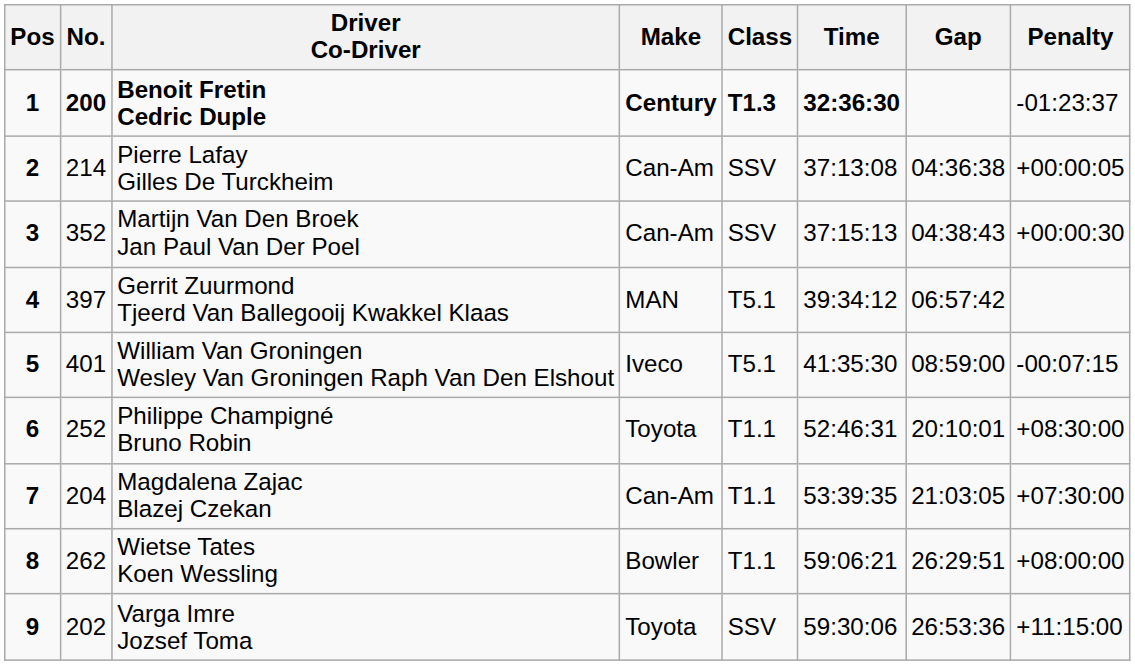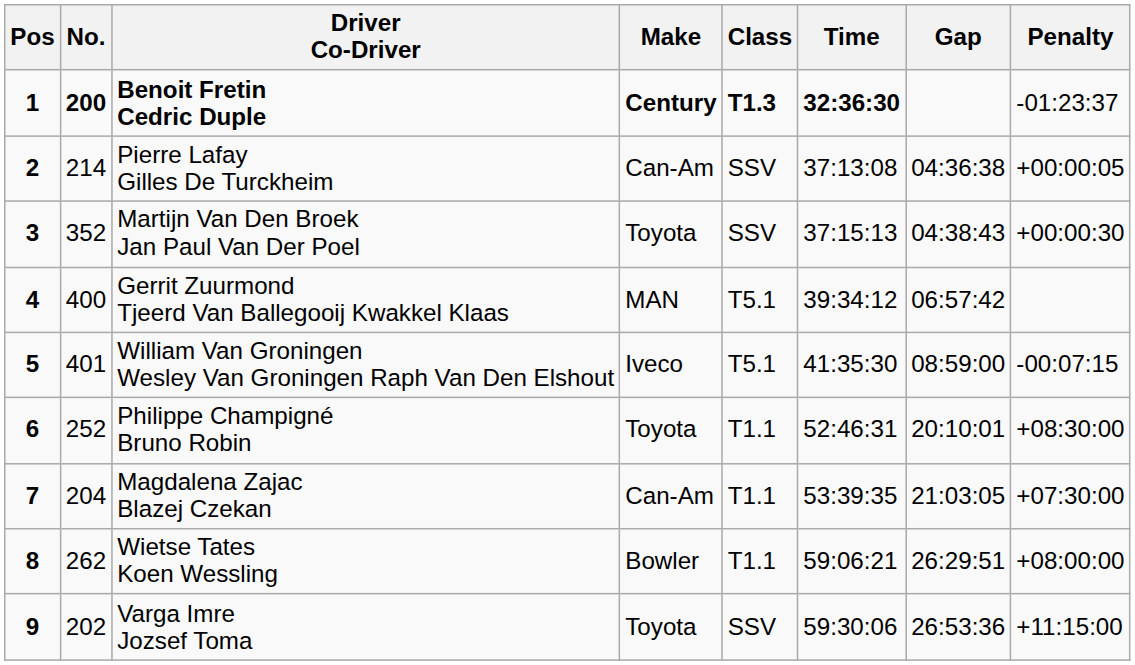(670, 233) Can-Am -> (661, 233) Toyota
(86, 299) 397 -> (86, 299) 400
